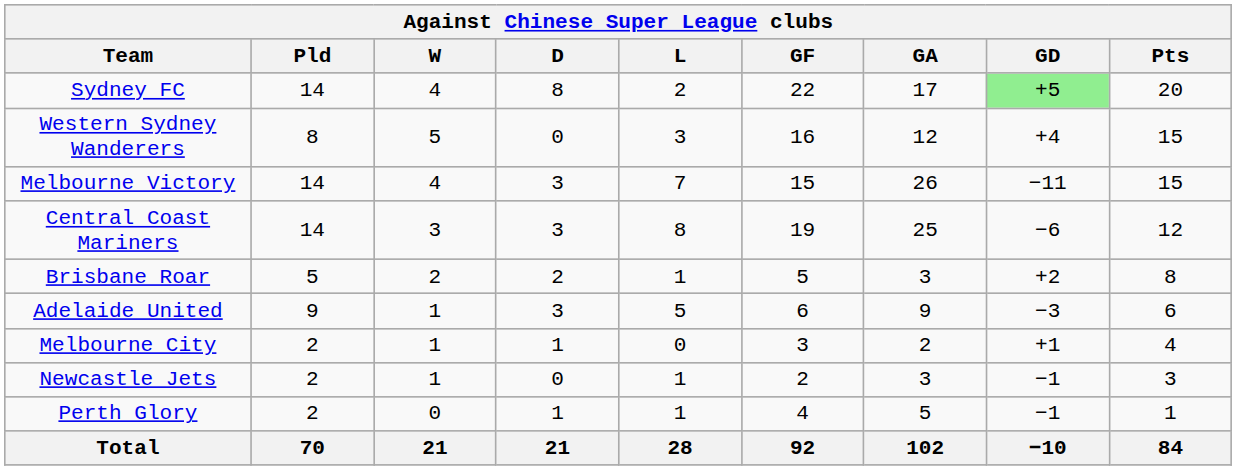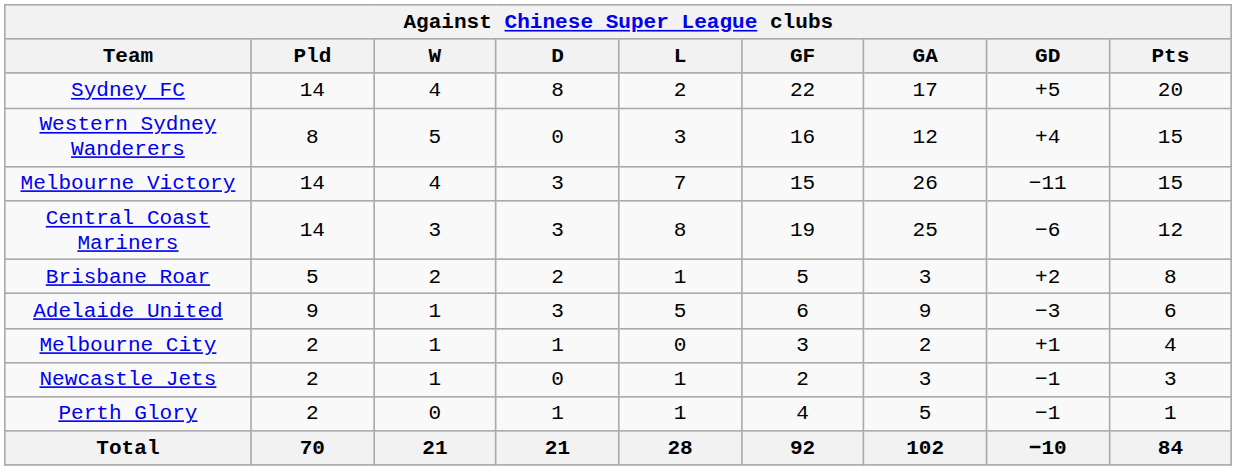(1048, 91) lightgreen background -> (1048, 91) no background
